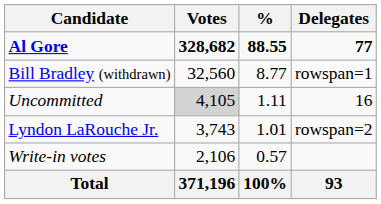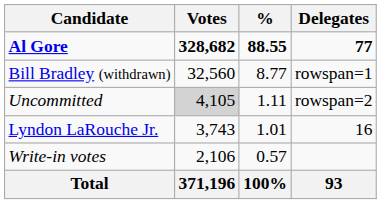(364, 101) 16 -> (334, 101) rowspan=2
(334, 128) rowspan=2 -> (364, 128) 16
